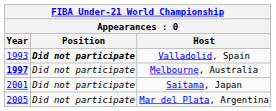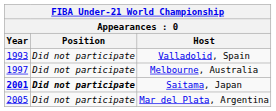(84, 56) bold -> (84, 56) normal
(17, 70) bold -> (17, 70) normal
(17, 85) normal -> (17, 85) bold
(84, 85) normal -> (84, 85) bold
